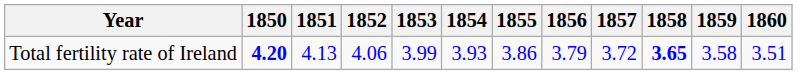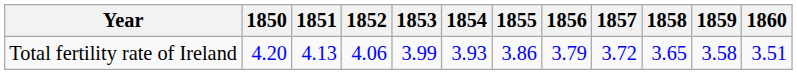(269, 52) bold -> (269, 52) normal
(669, 52) bold -> (669, 52) normal
